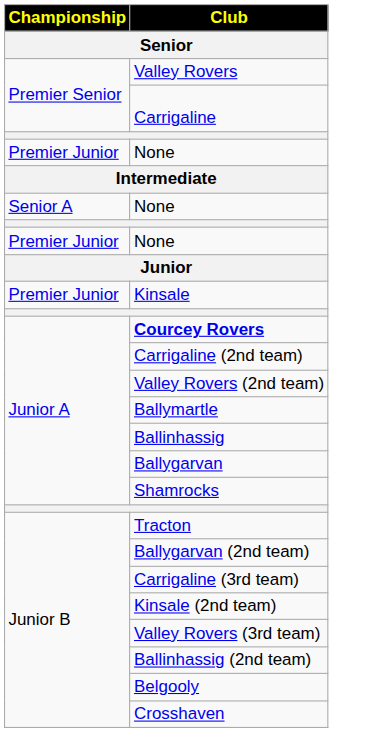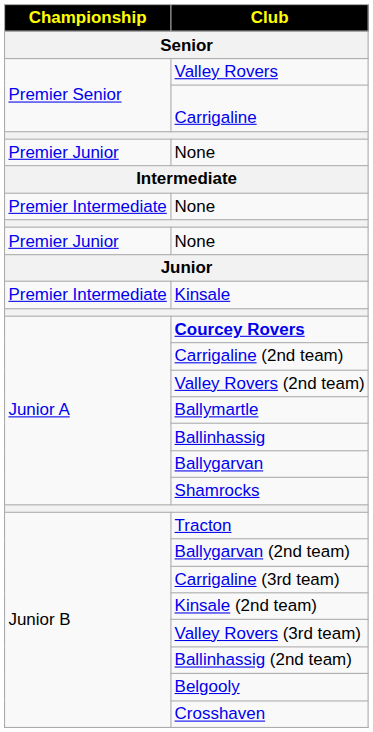(40, 206) Senior A -> (88, 206) Premier Intermediate
(64, 294) Premier Junior -> (88, 294) Premier Intermediate
